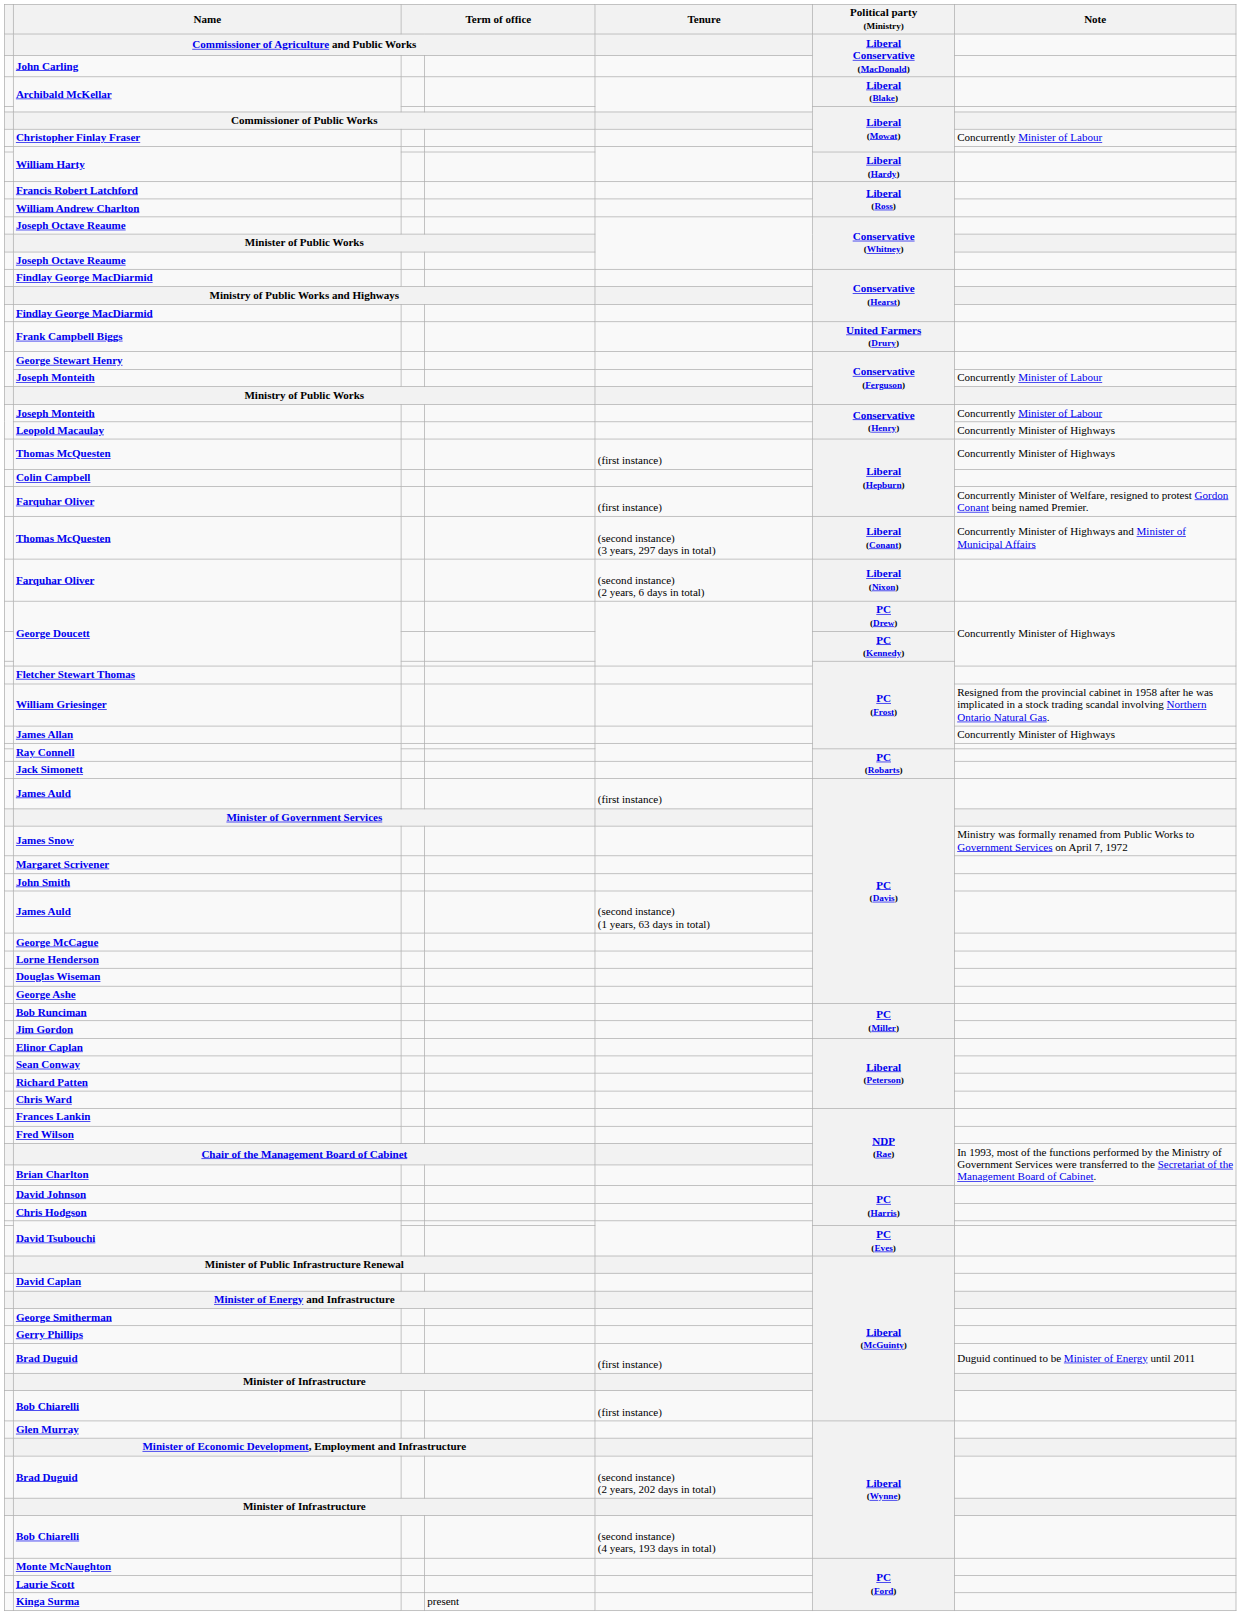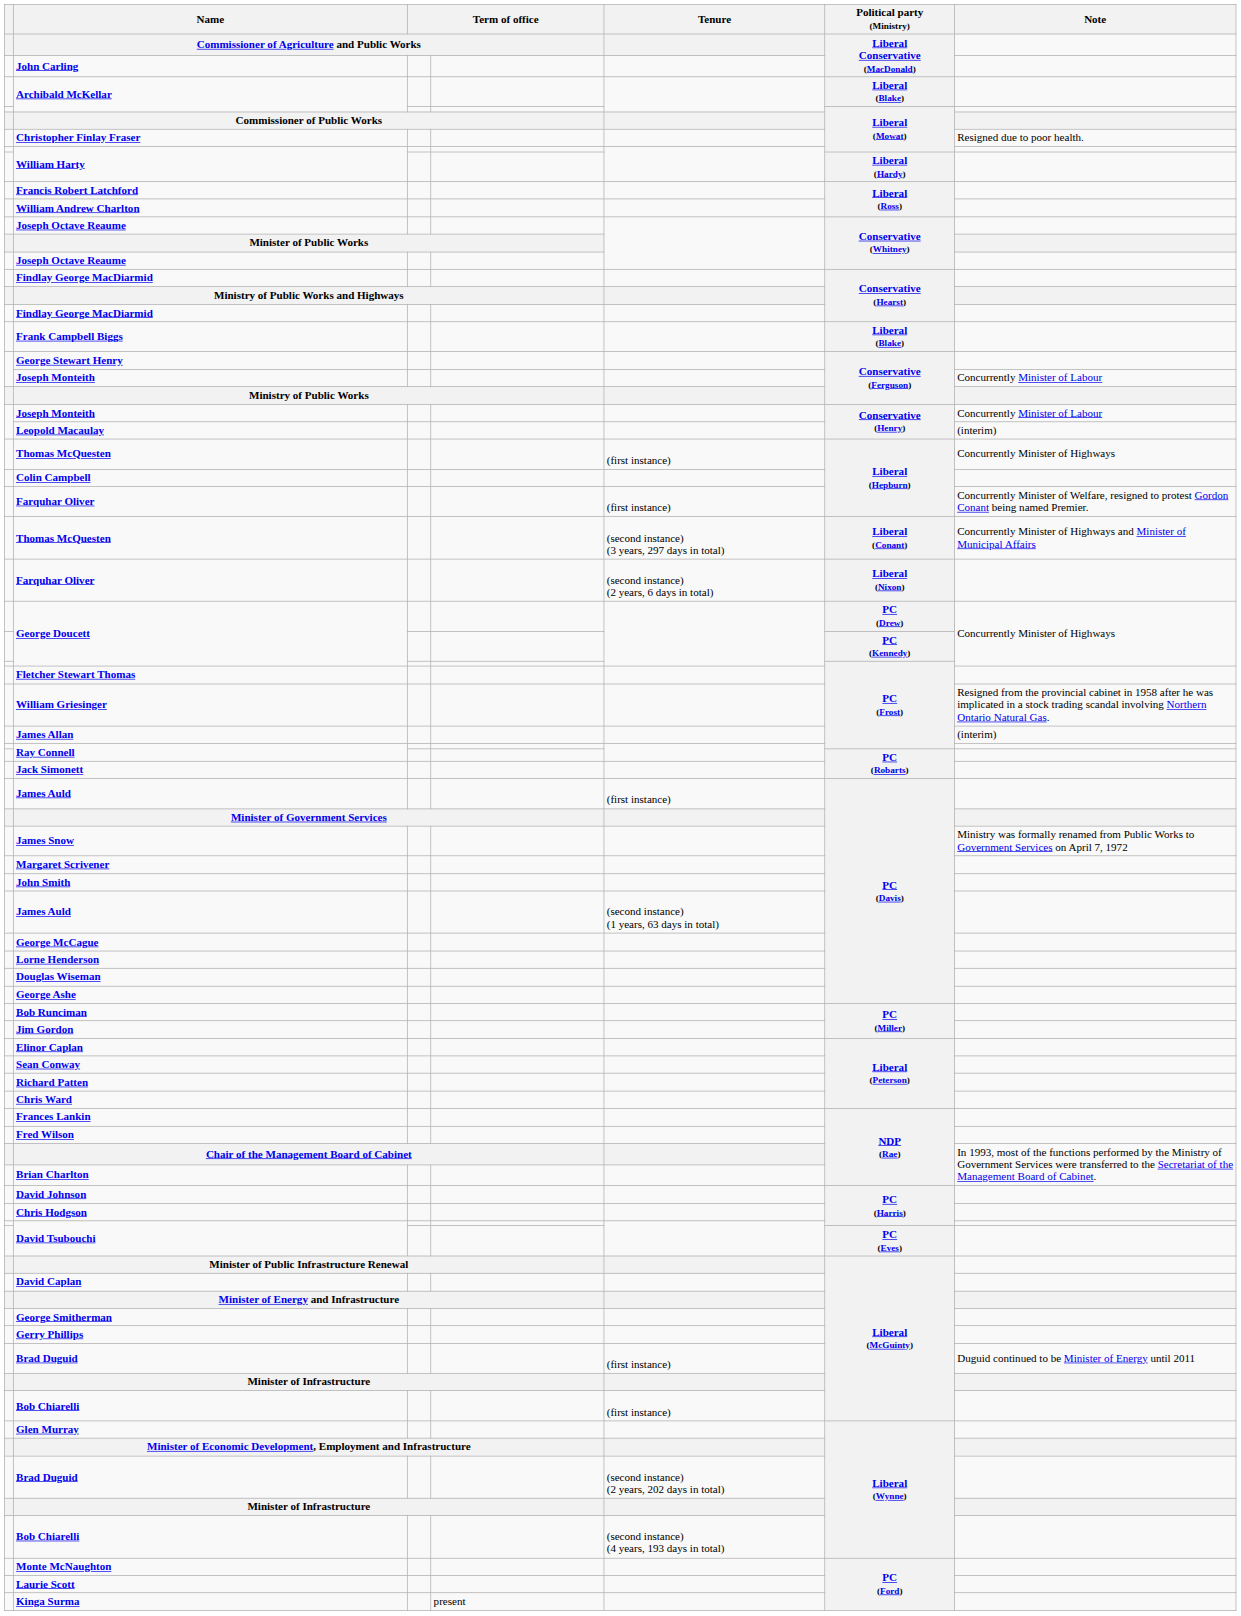(1030, 138) Concurrently Minister of Labour -> (1020, 138) Resigned due to poor health.
(884, 336) United Farmers (Drury) -> (890, 336) Liberal (Blake)
(1036, 430) Concurrently Minister of Highways -> (977, 430) (interim)
(1036, 734) Concurrently Minister of Highways -> (977, 734) (interim)
